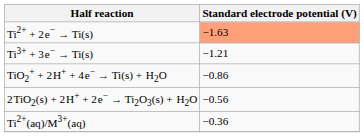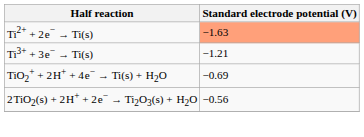(215, 75) −0.86 -> (215, 75) −0.69
- row: (46, 121)
